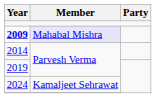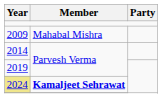(17, 34) bold -> (17, 34) normal
(68, 34) lavender background -> (68, 34) no background
(17, 84) no background -> (17, 84) khaki background
(75, 84) normal -> (79, 84) bold
